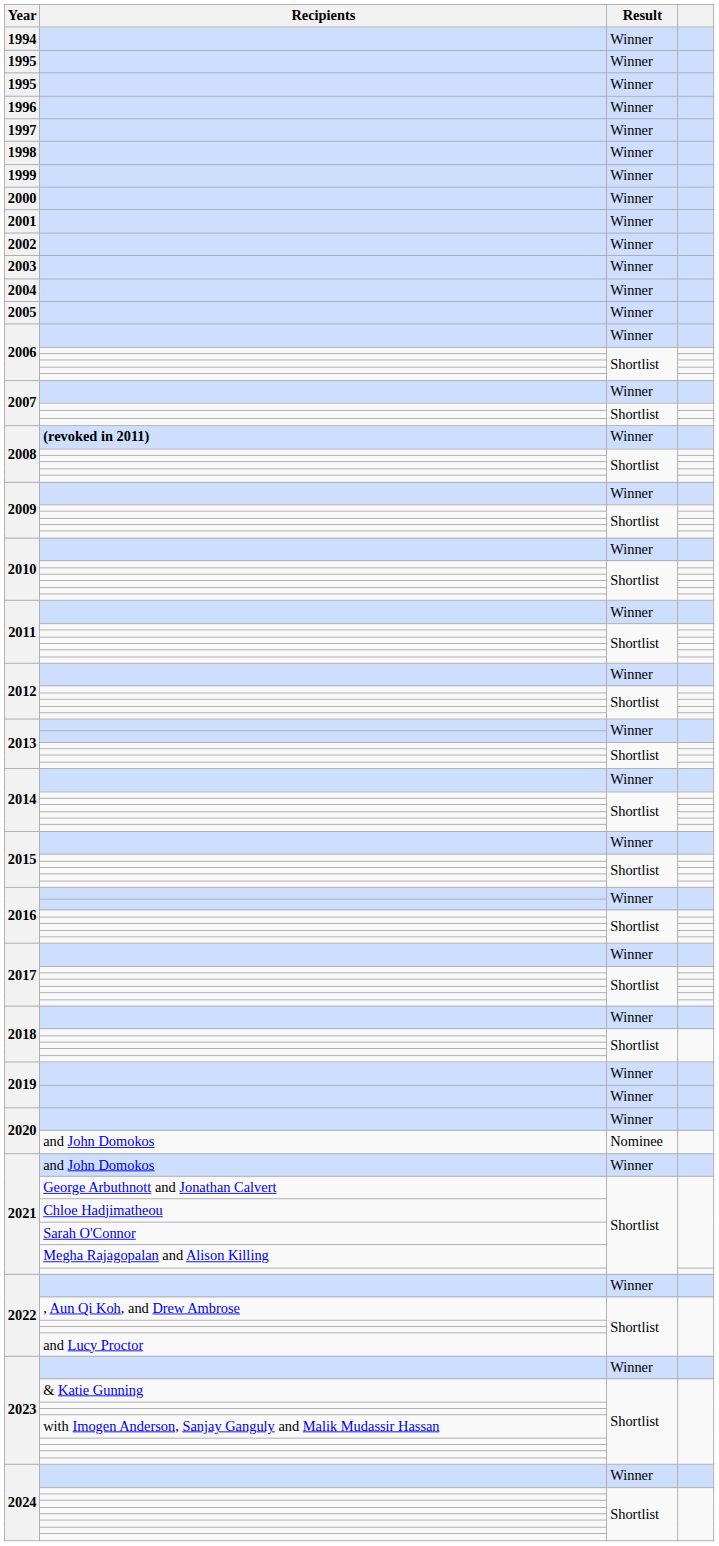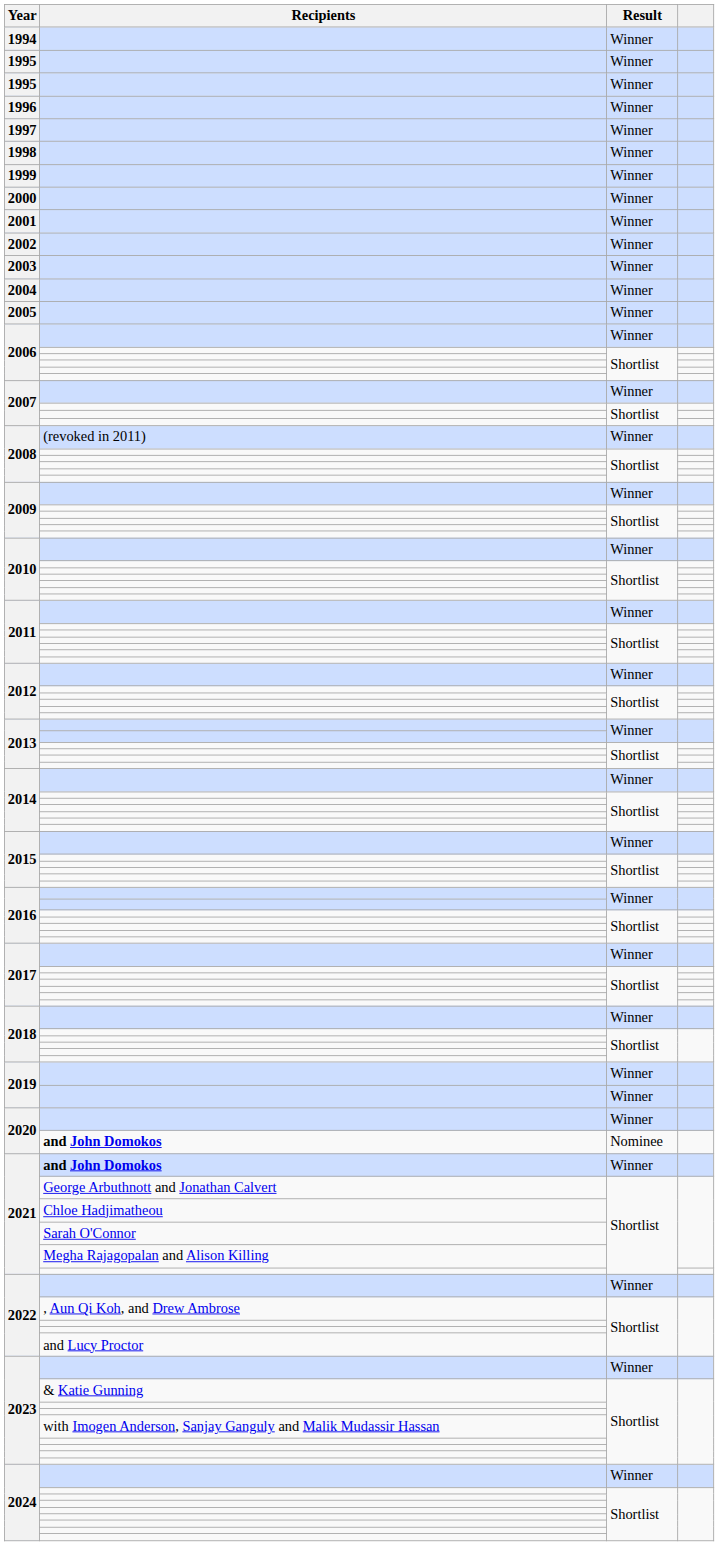(96, 437) bold -> (95, 437) normal
(99, 1142) normal -> (102, 1142) bold
(99, 1164) normal -> (102, 1164) bold
